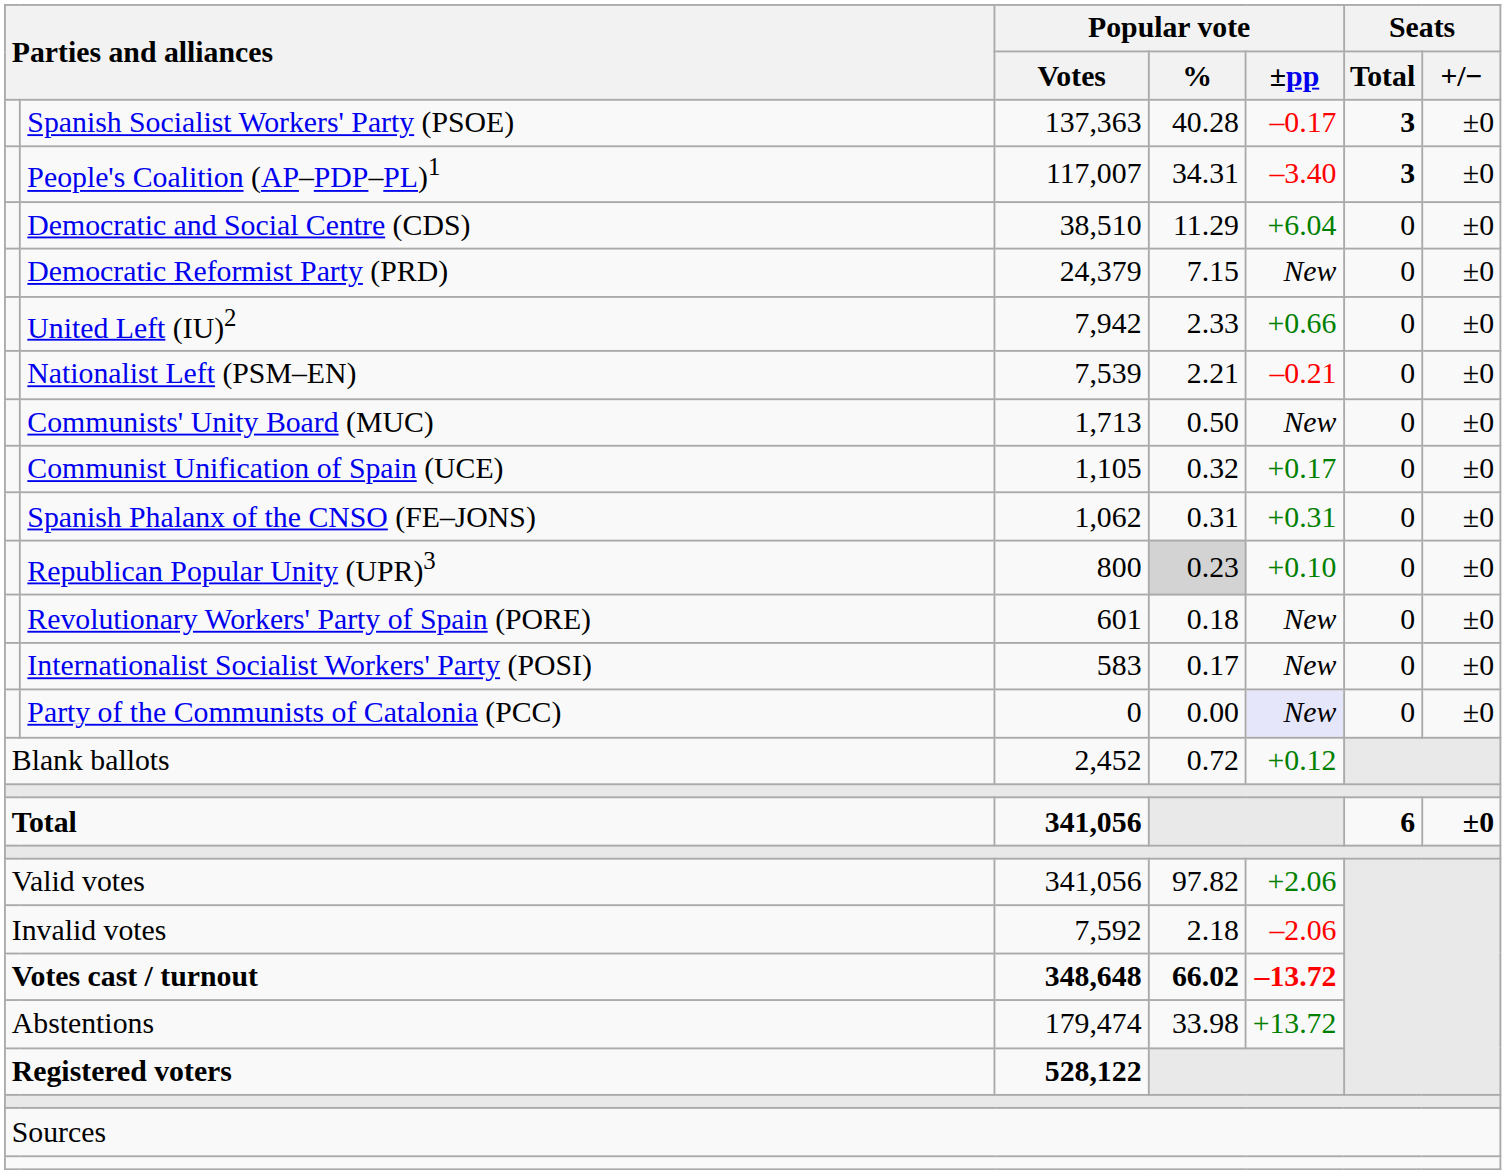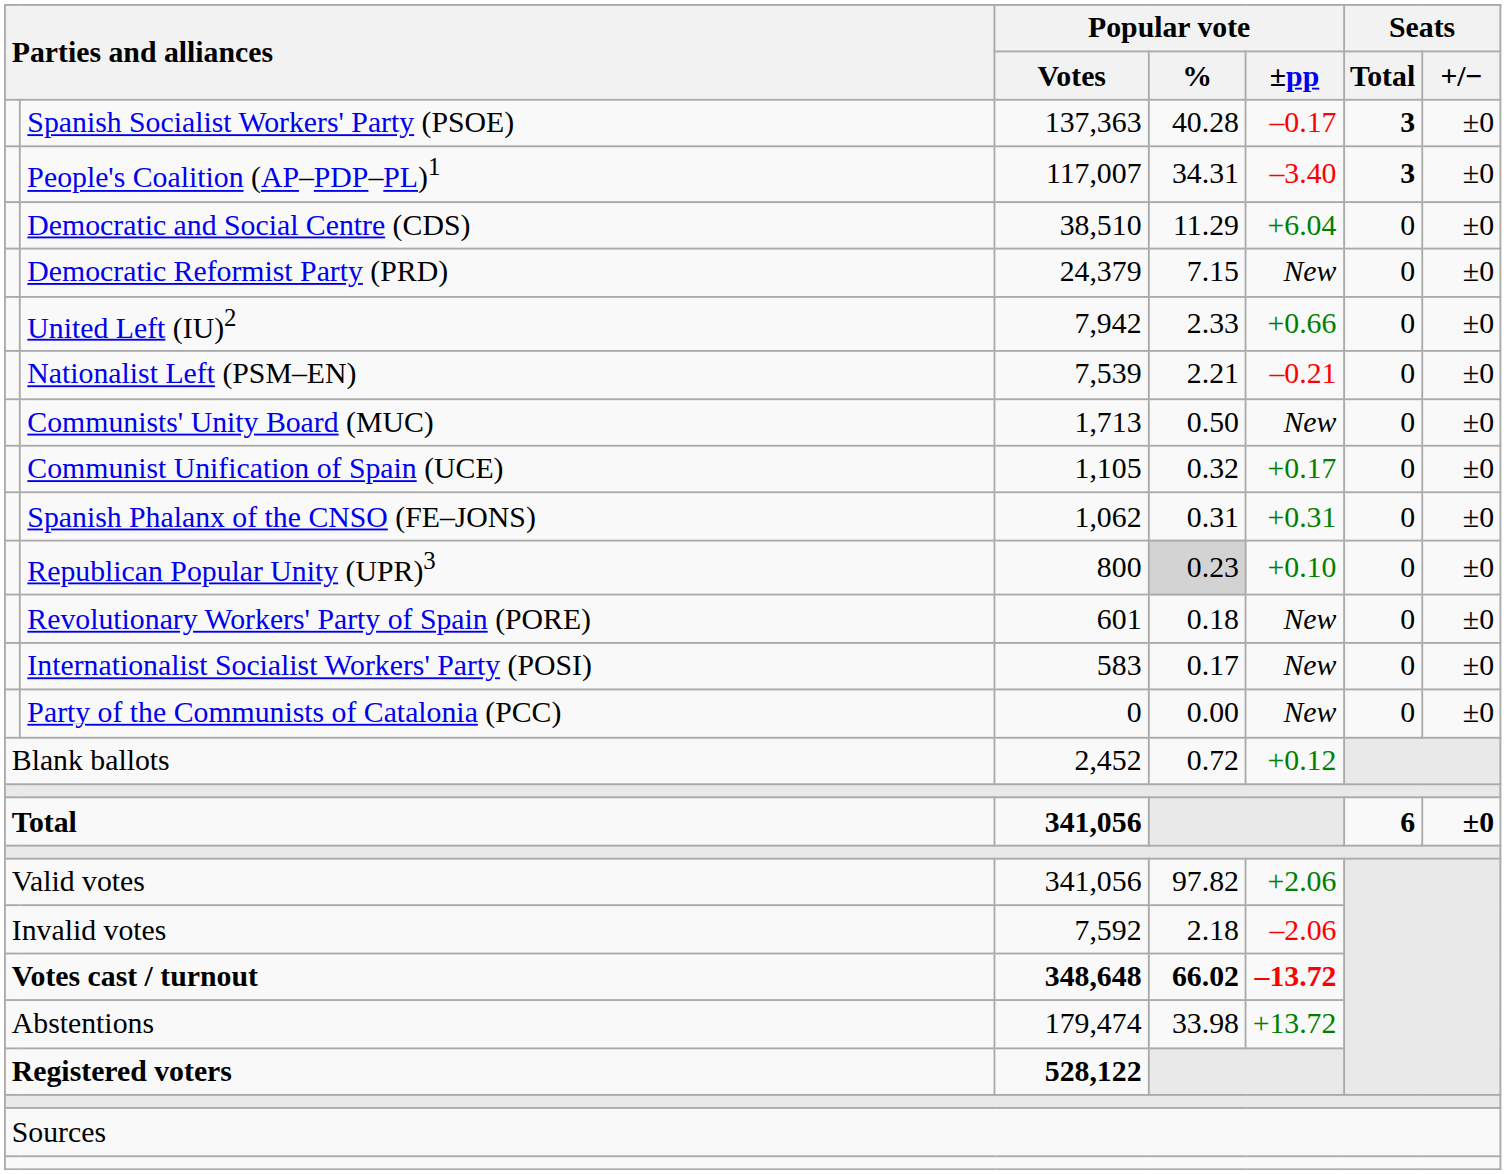(1310, 713) lavender background -> (1310, 713) no background
